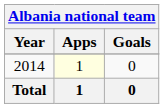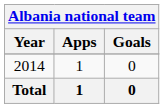(79, 66) lightyellow background -> (79, 66) no background
